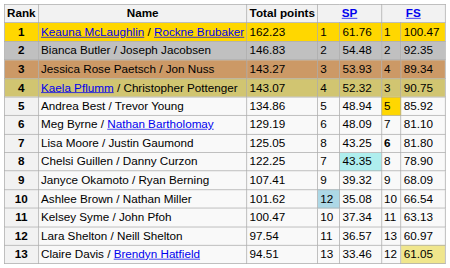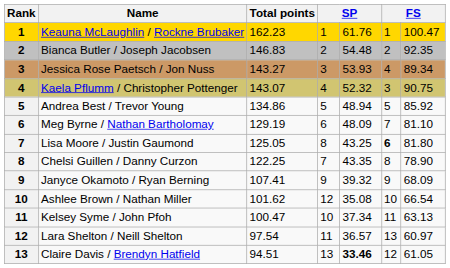(387, 106) gold background -> (387, 106) no background
(357, 161) paleturquoise background -> (357, 161) no background
(327, 198) lightblue background -> (327, 198) no background
(357, 254) normal -> (357, 254) bold
(418, 254) khaki background -> (418, 254) no background
